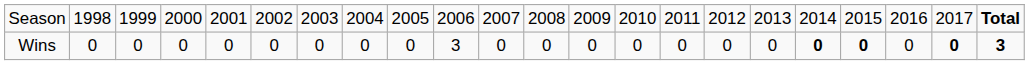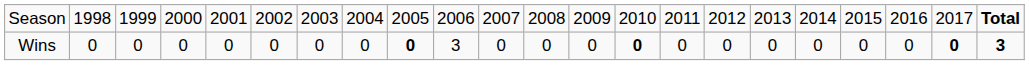(410, 46) normal -> (410, 46) bold
(638, 46) normal -> (638, 46) bold
(818, 46) bold -> (818, 46) normal
(863, 46) bold -> (863, 46) normal
